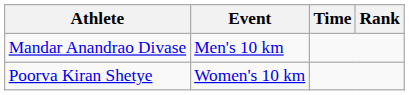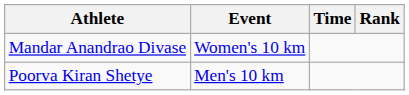(239, 47) Men's 10 km -> (250, 47) Women's 10 km
(250, 76) Women's 10 km -> (239, 76) Men's 10 km
